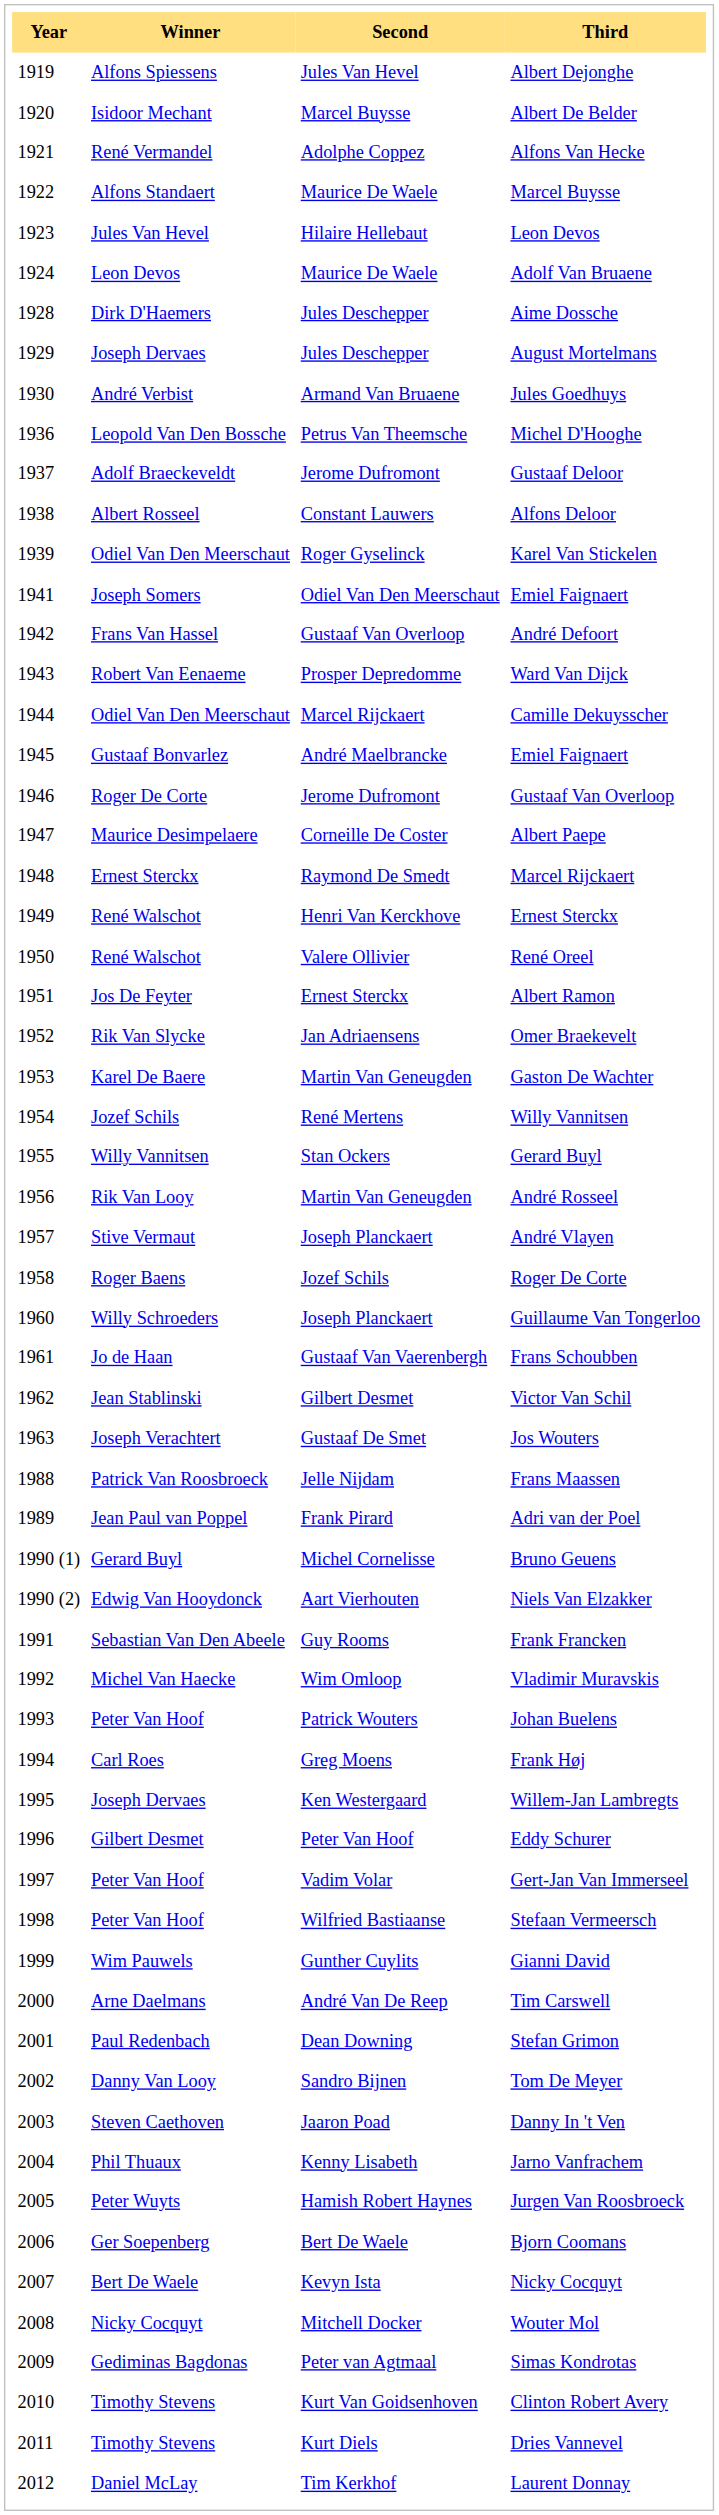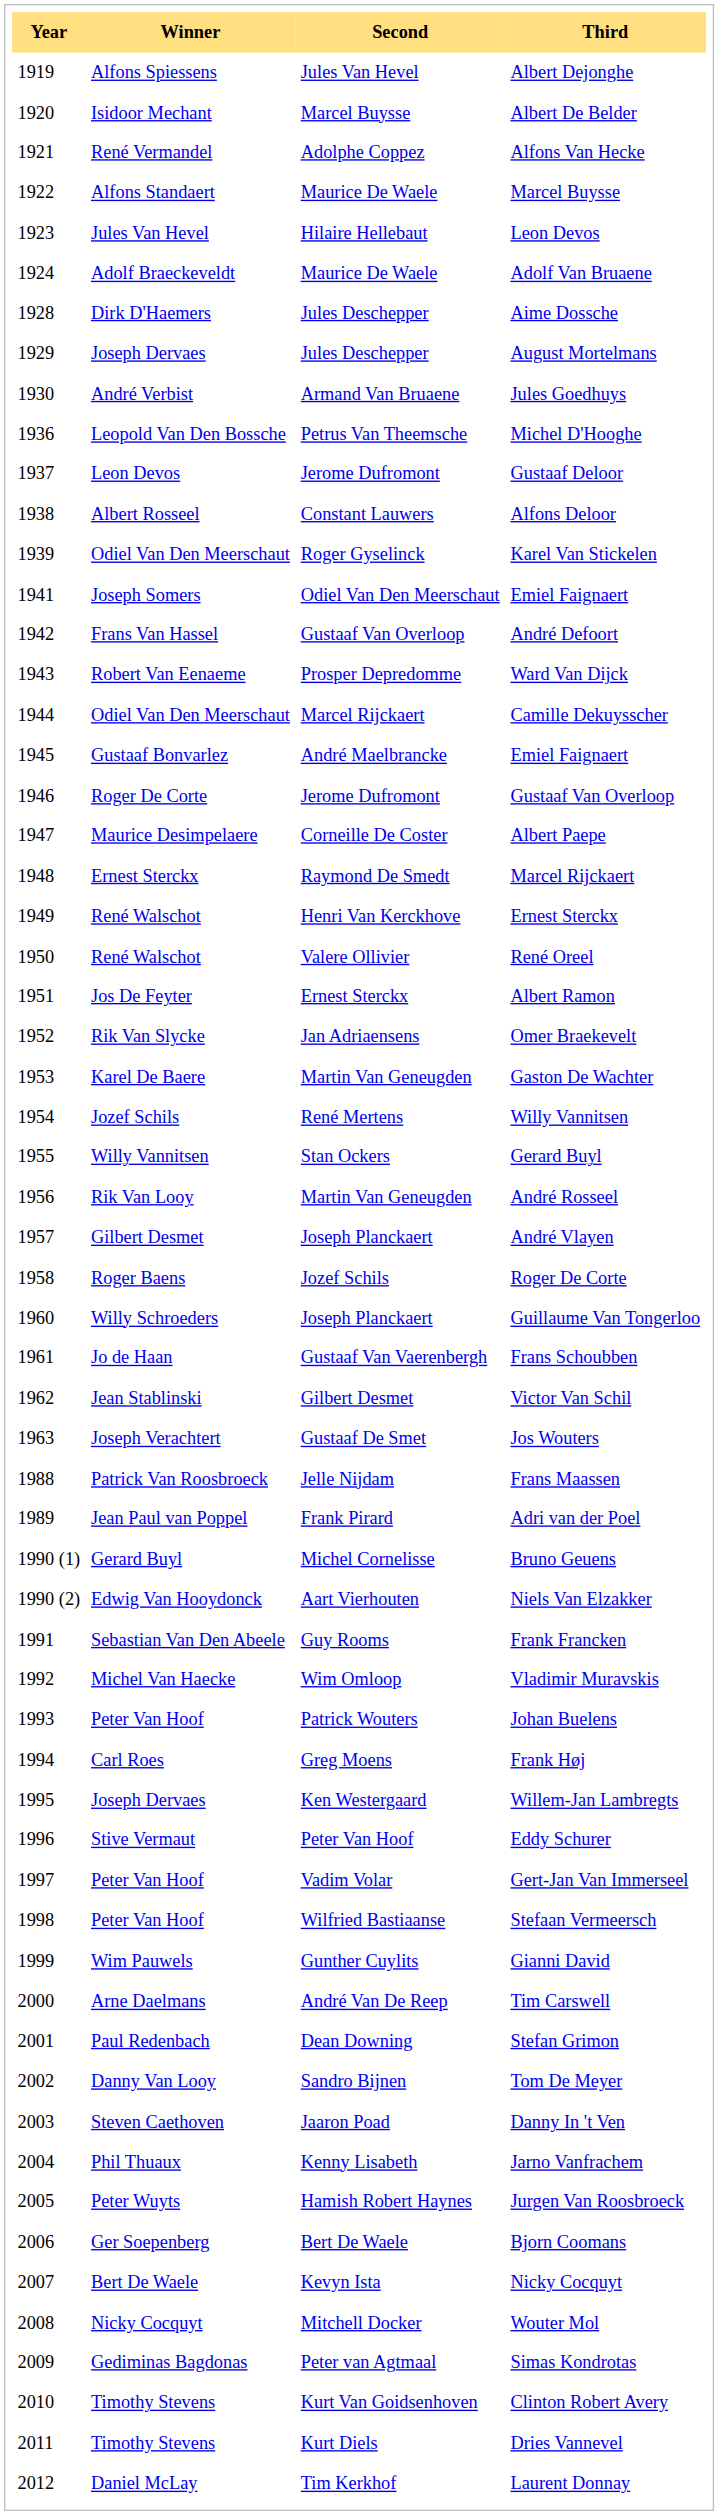(136, 273) Leon Devos -> (163, 273) Adolf Braeckeveldt
(163, 474) Adolf Braeckeveldt -> (136, 474) Leon Devos
(143, 1237) Stive Vermaut -> (147, 1237) Gilbert Desmet
(147, 1840) Gilbert Desmet -> (143, 1840) Stive Vermaut
